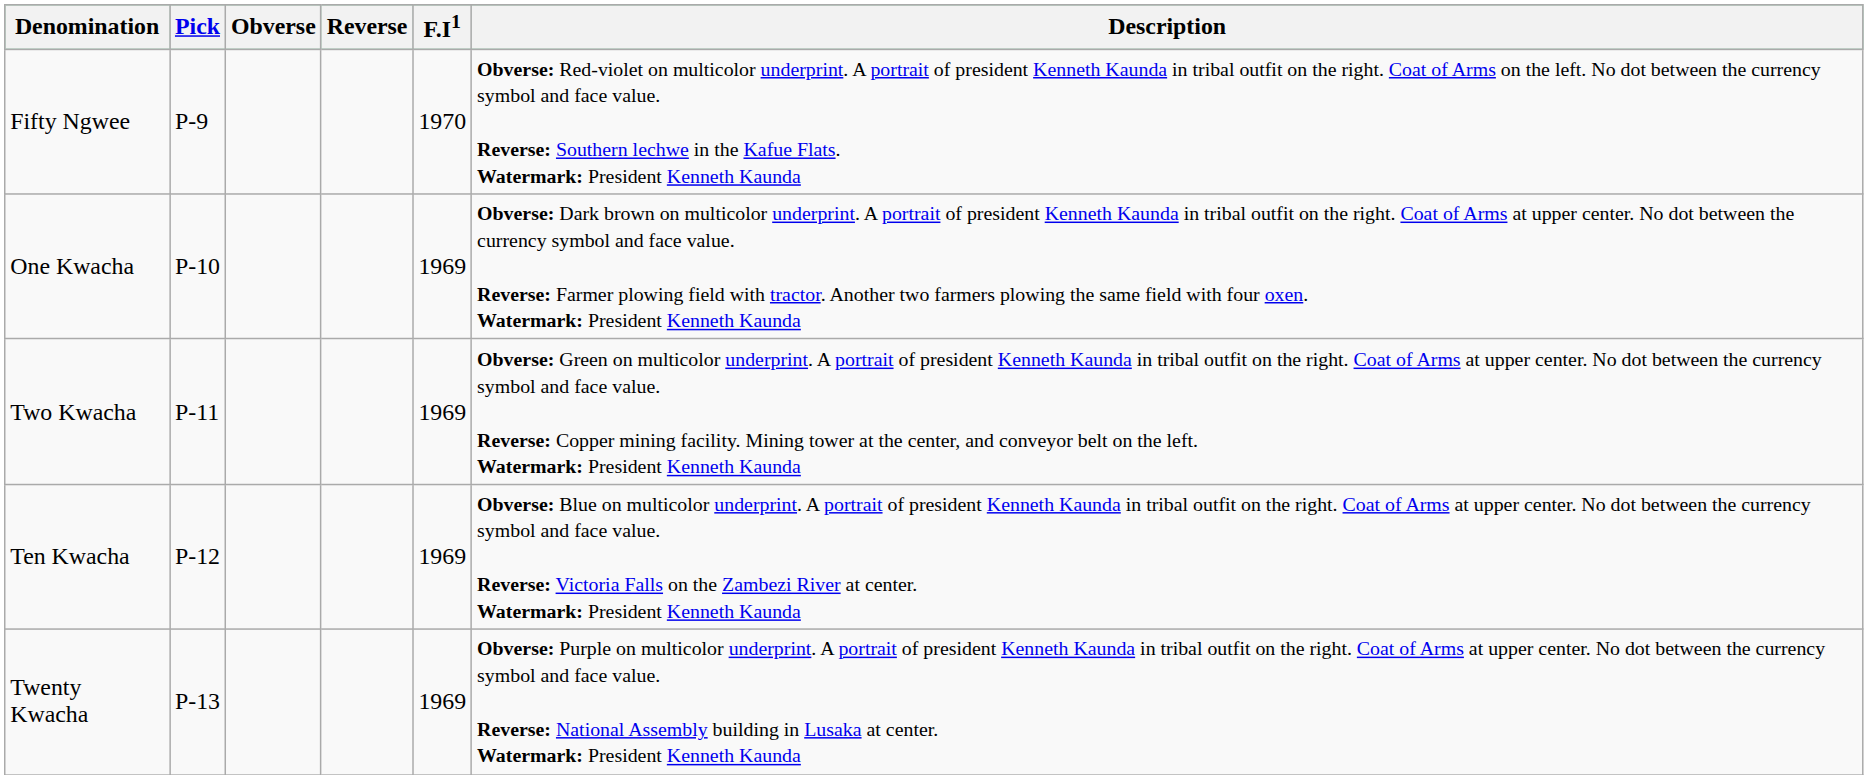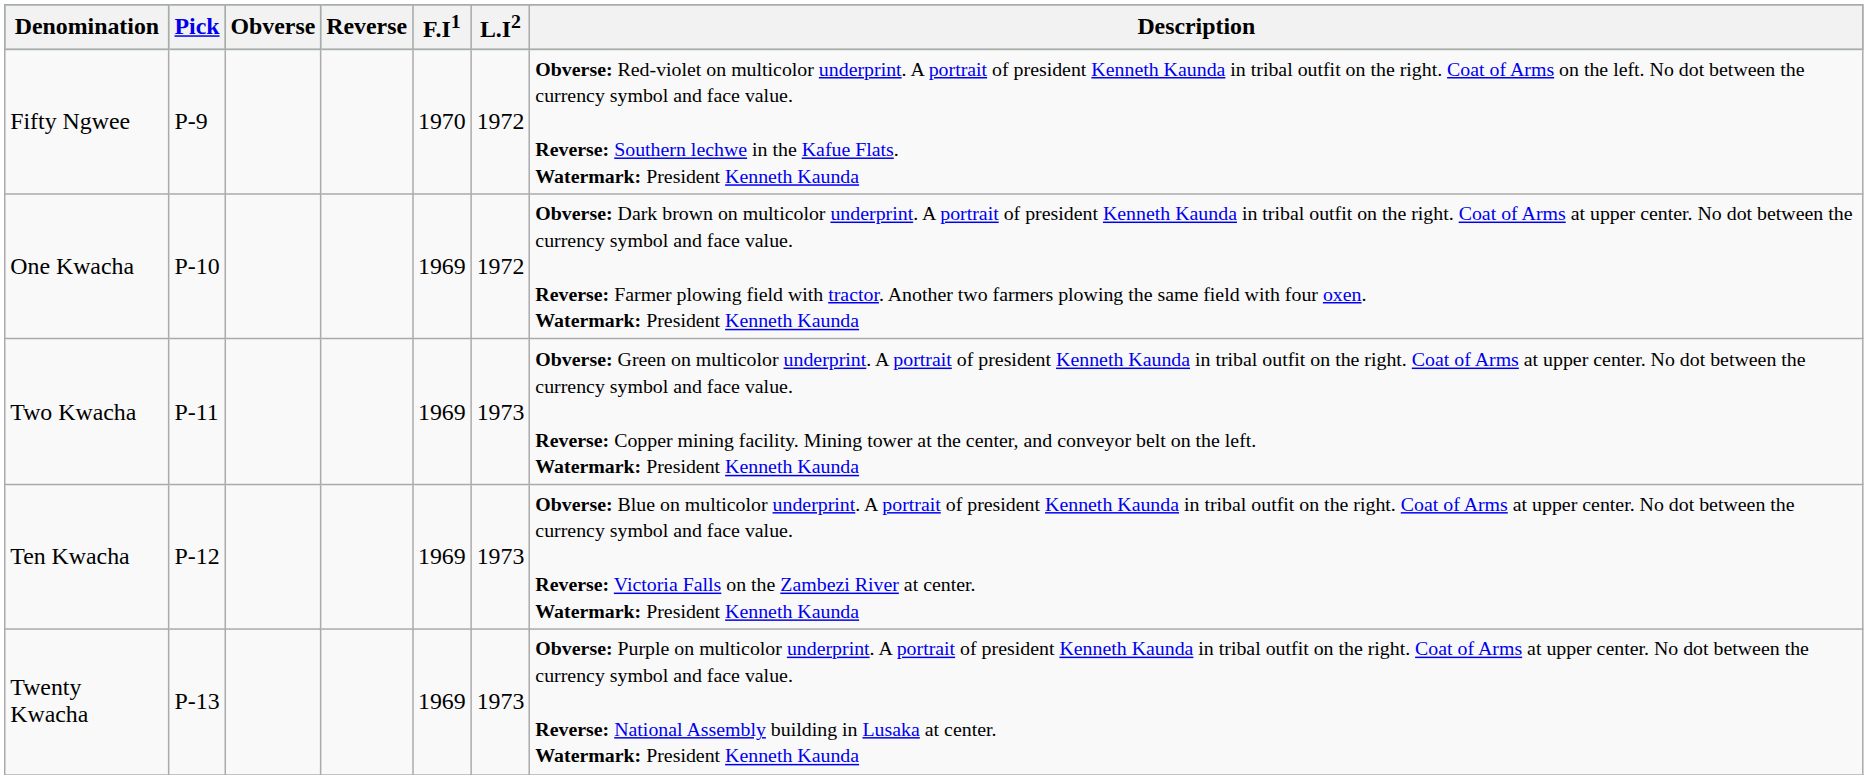+ column: (501, 26)
